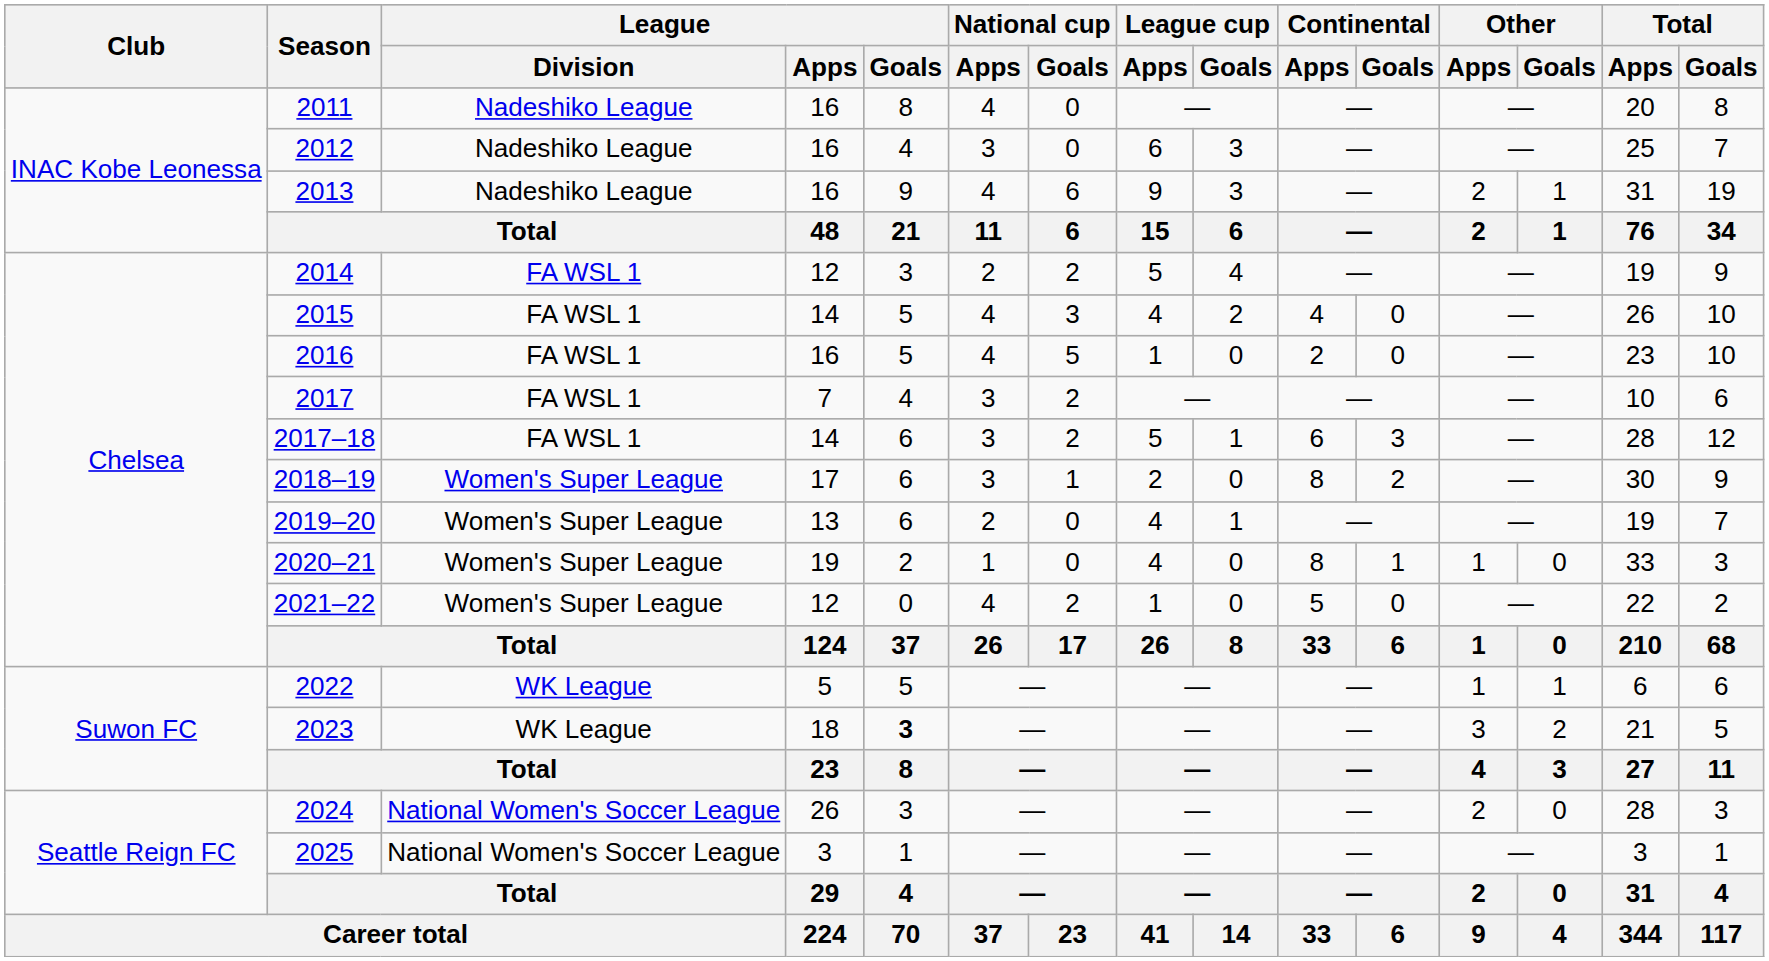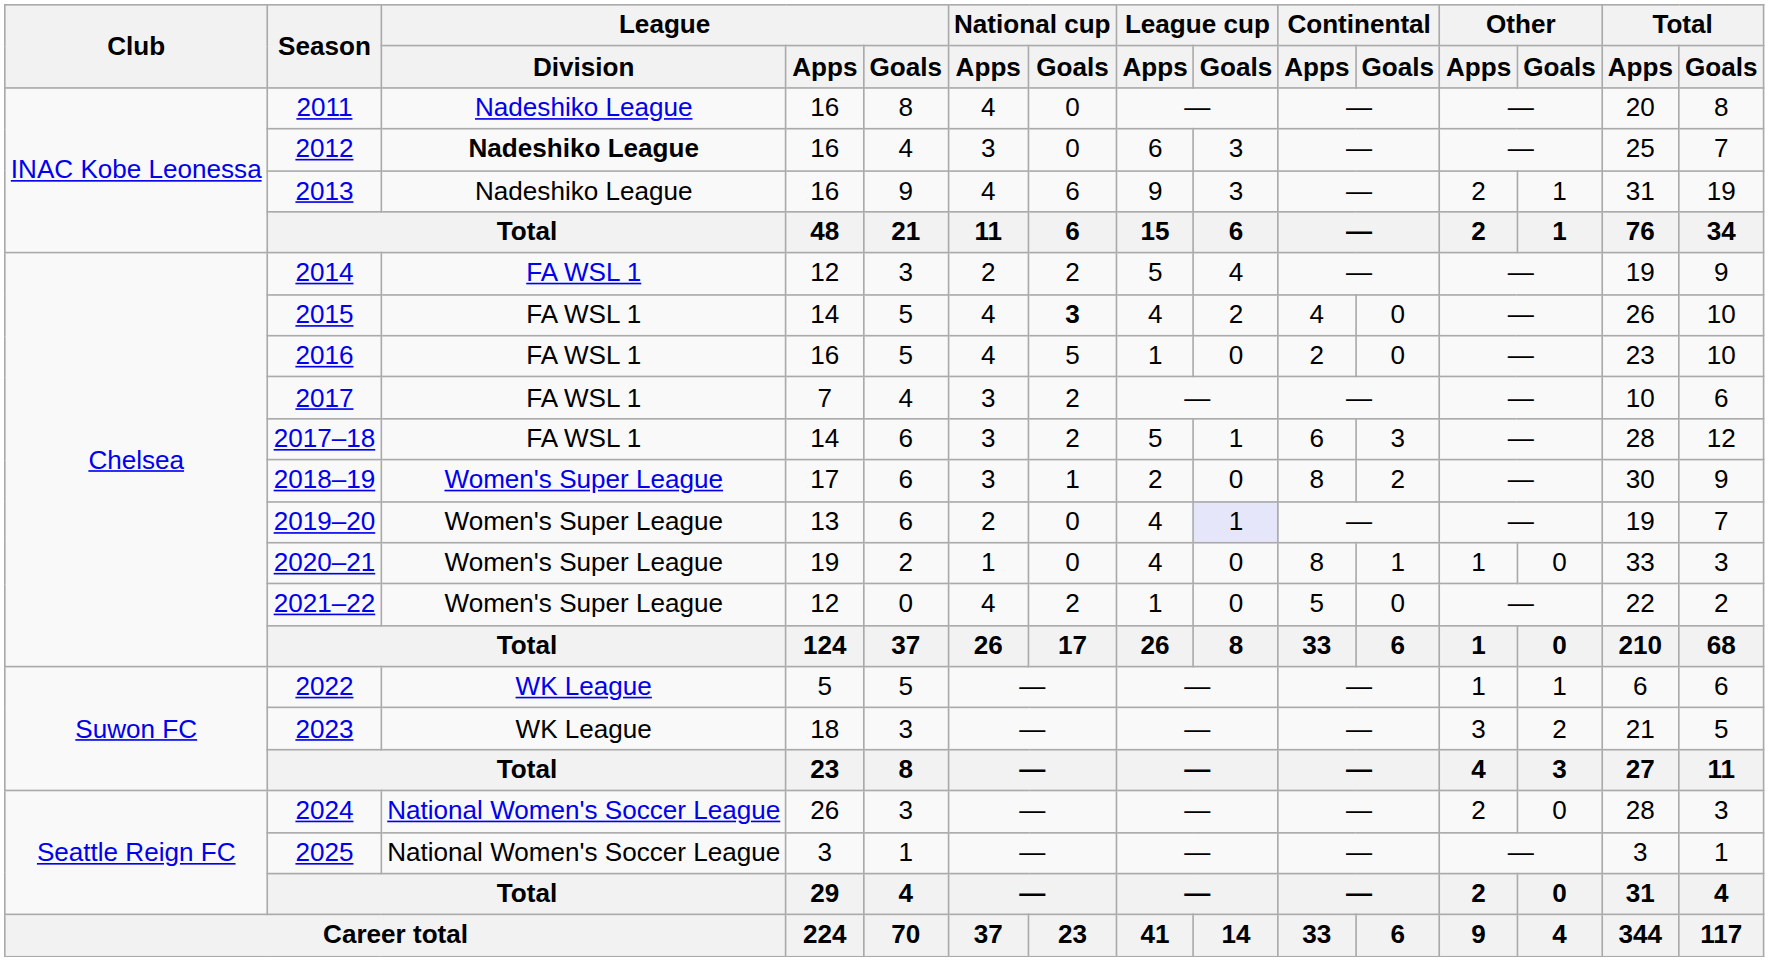(584, 149) normal -> (584, 149) bold
(1072, 314) normal -> (1072, 314) bold
(1236, 521) no background -> (1236, 521) lavender background
(906, 728) bold -> (906, 728) normal
